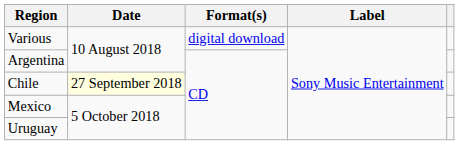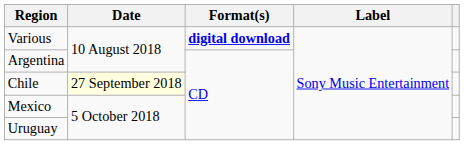(236, 38) normal -> (239, 38) bold
